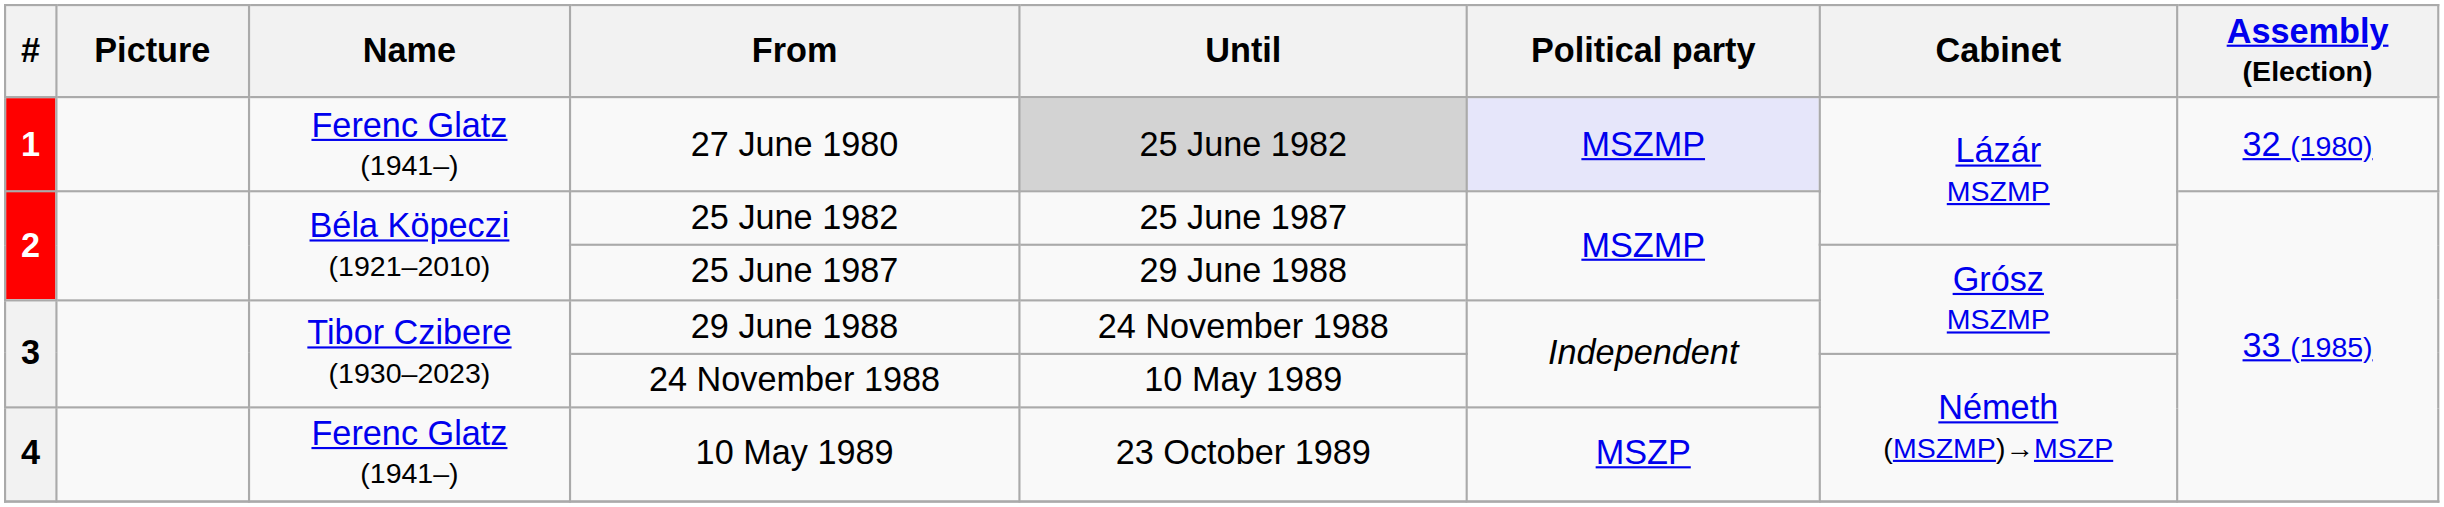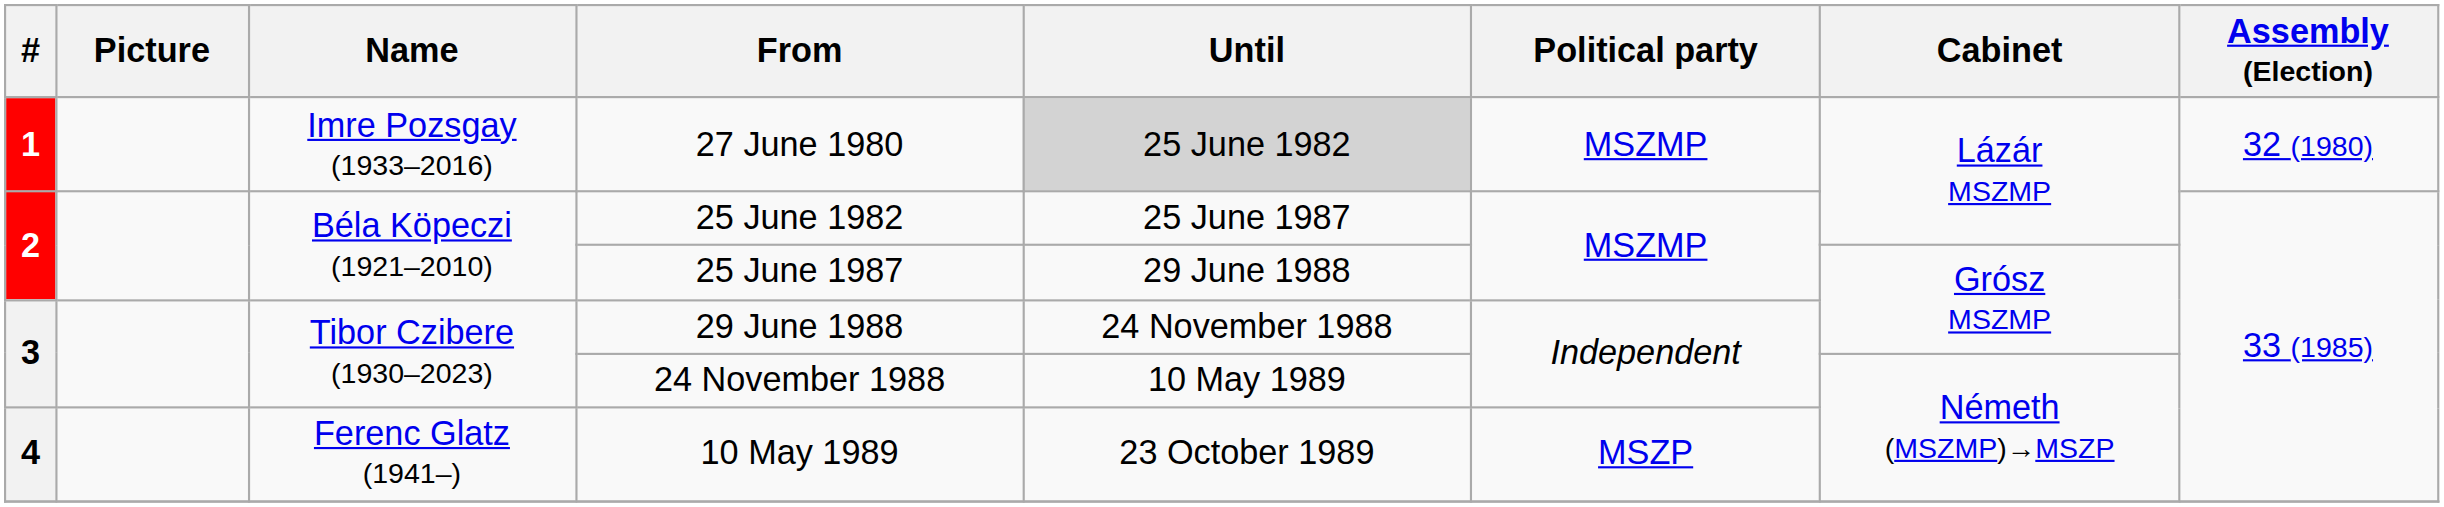(409, 143) Ferenc Glatz (1941–) -> (412, 143) Imre Pozsgay (1933–2016)
(1643, 143) lavender background -> (1646, 143) no background
